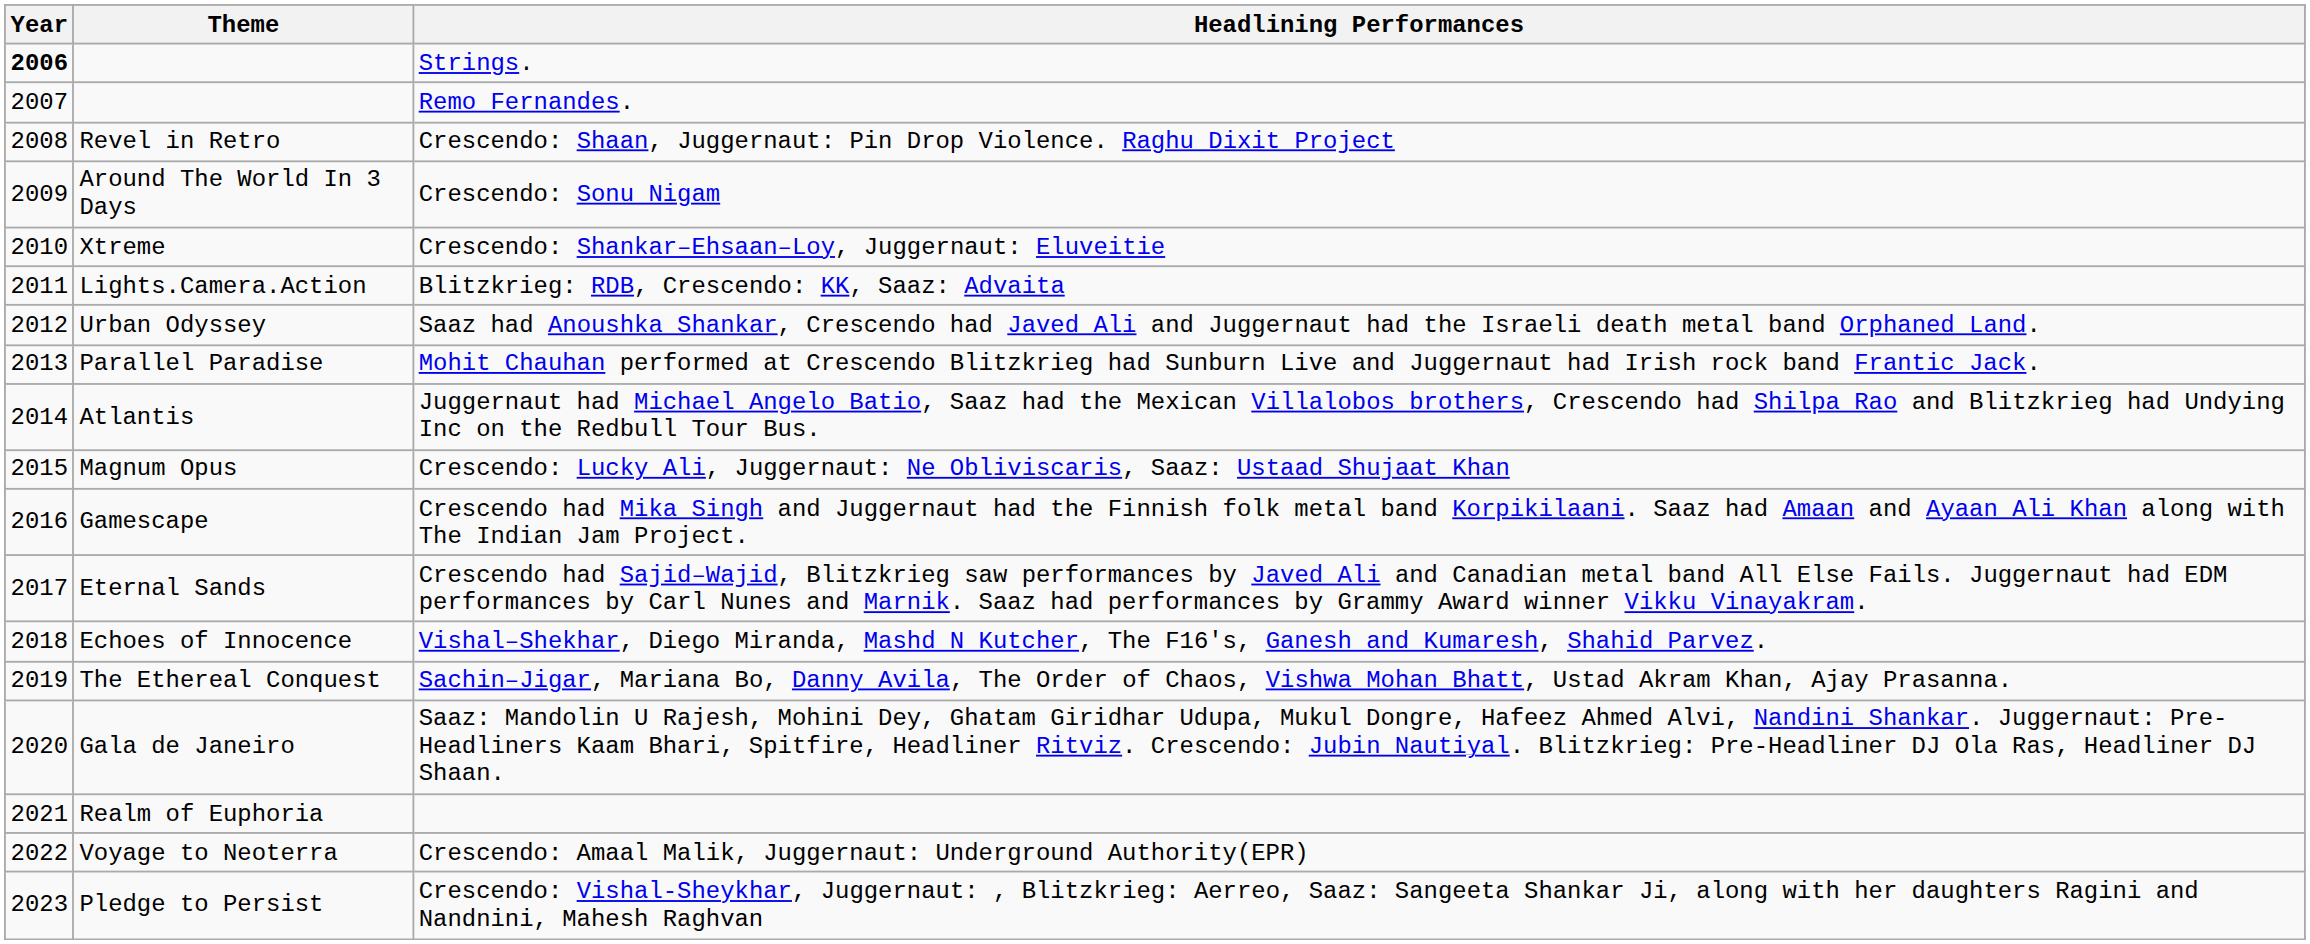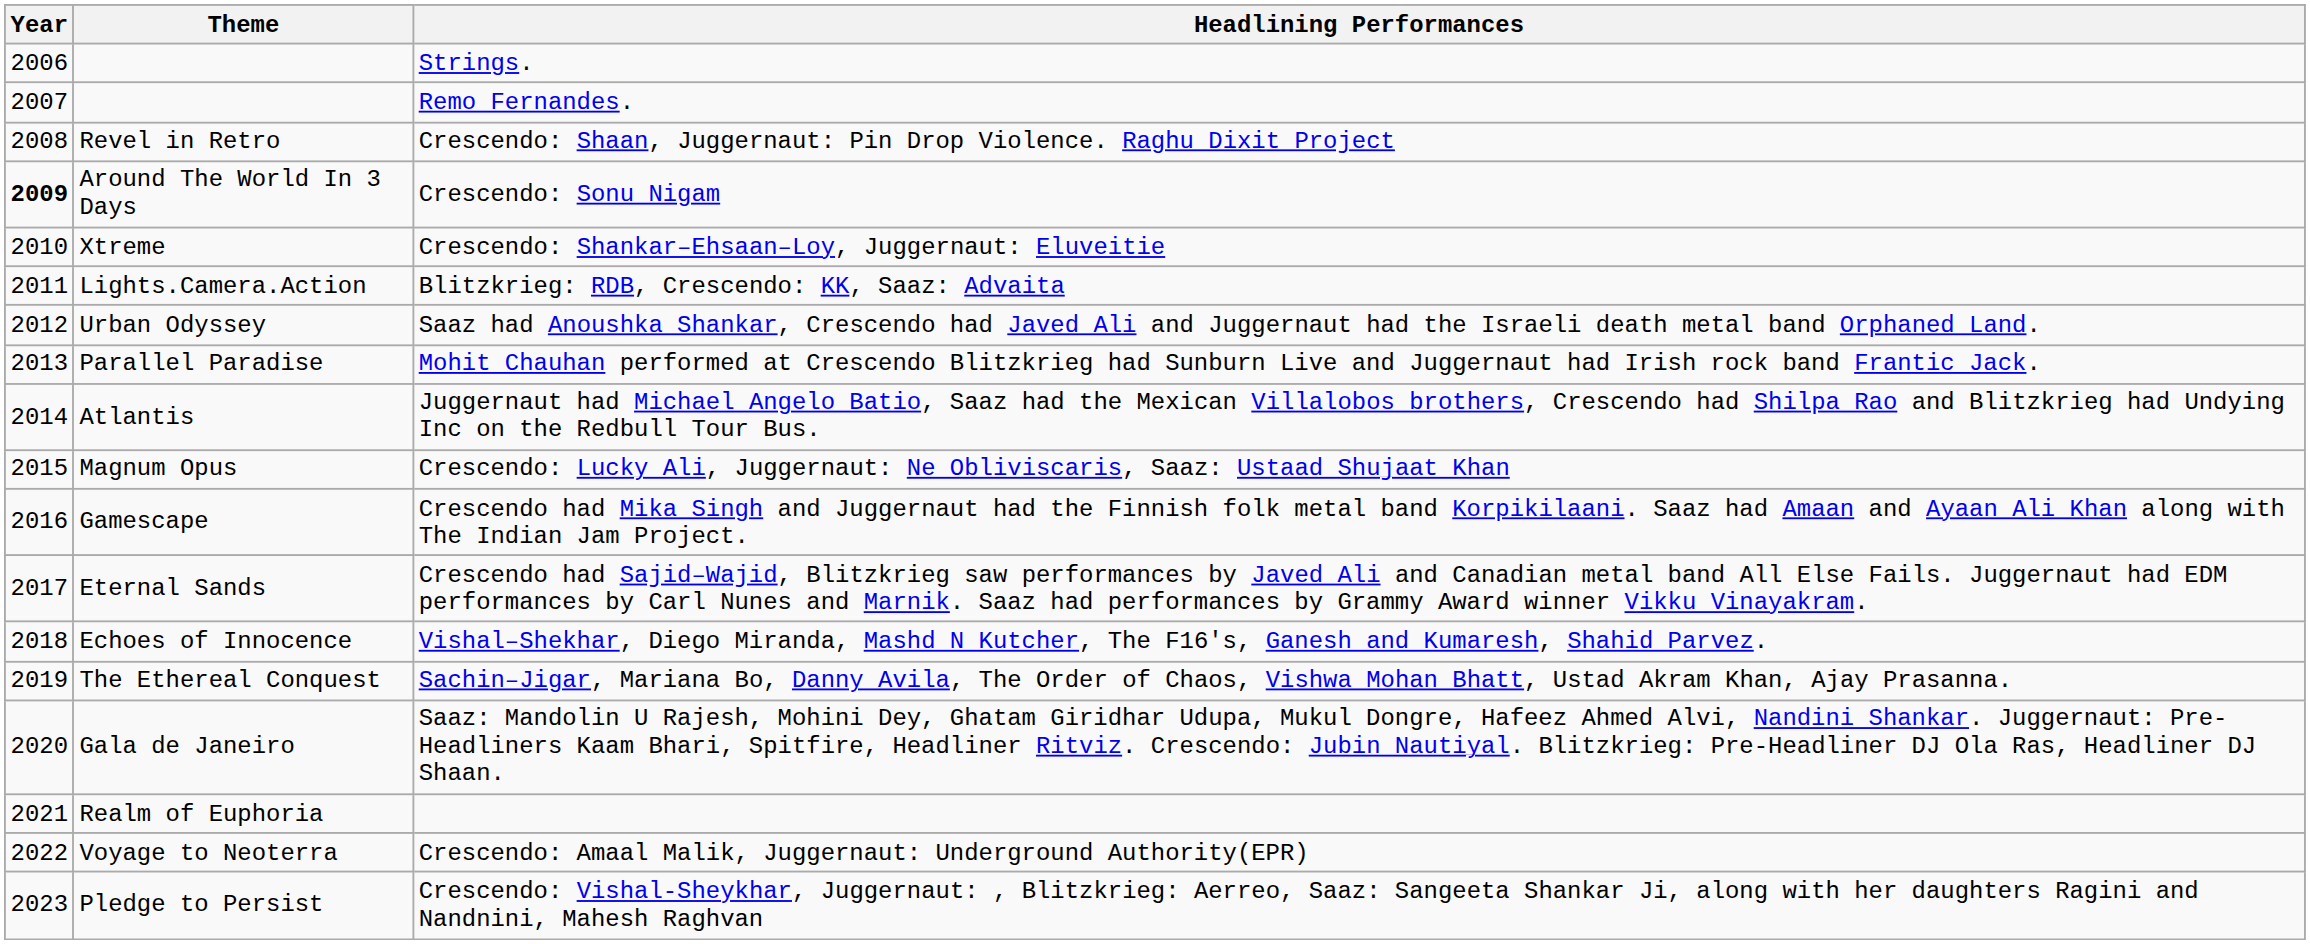(39, 63) bold -> (39, 63) normal
(39, 194) normal -> (39, 194) bold
